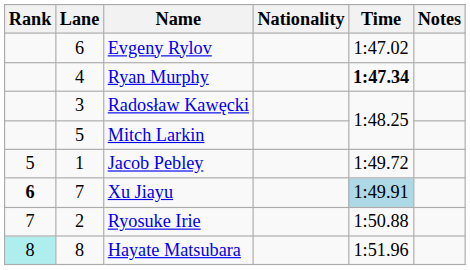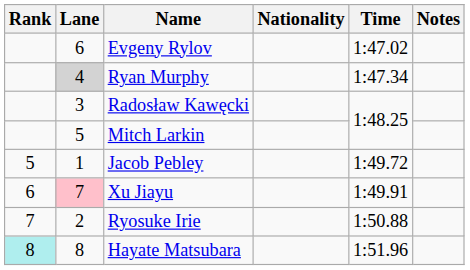(80, 76) no background -> (80, 76) lightgrey background
(381, 76) bold -> (381, 76) normal
(30, 192) bold -> (30, 192) normal
(80, 192) no background -> (80, 192) pink background
(381, 192) lightblue background -> (381, 192) no background
